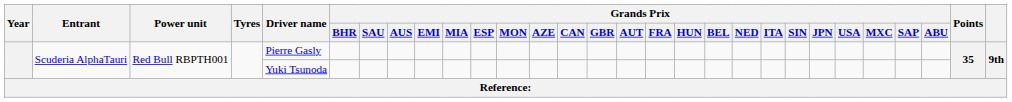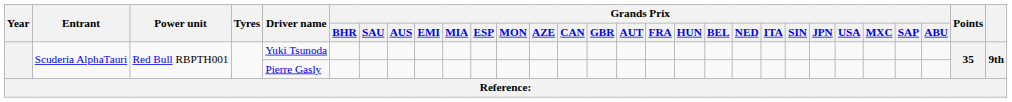(293, 51) Pierre Gasly -> (296, 51) Yuki Tsunoda
(296, 69) Yuki Tsunoda -> (293, 69) Pierre Gasly
